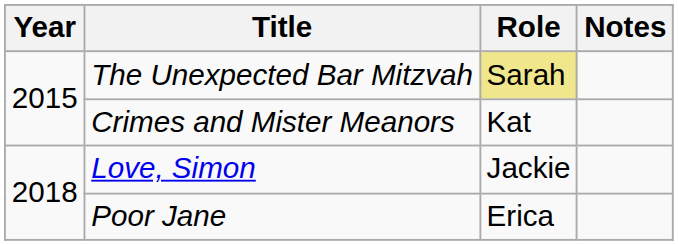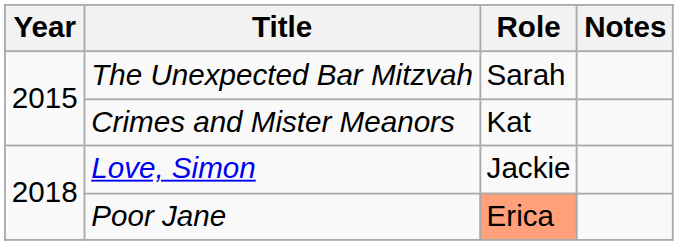(526, 74) khaki background -> (526, 74) no background
(520, 215) no background -> (520, 215) lightsalmon background
